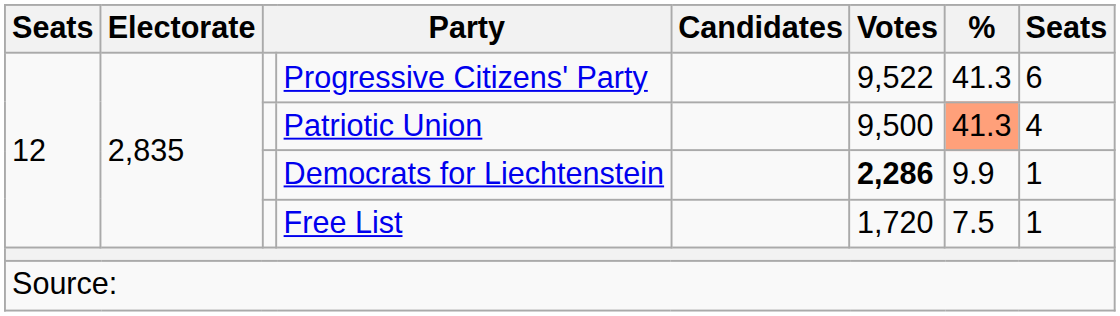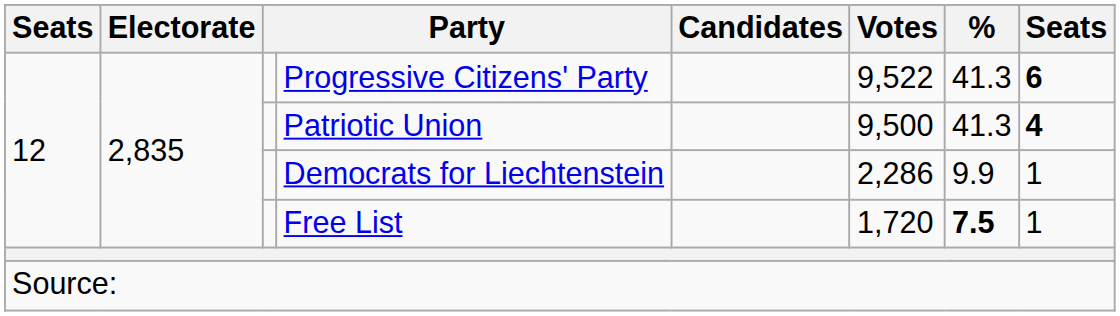(1034, 77) normal -> (1034, 77) bold
(982, 125) lightsalmon background -> (982, 125) no background
(1034, 125) normal -> (1034, 125) bold
(895, 174) bold -> (895, 174) normal
(973, 222) normal -> (973, 222) bold
